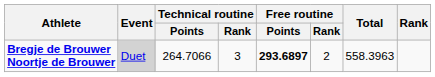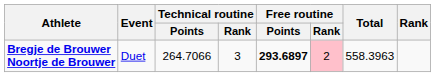(133, 56) lightgrey background -> (133, 56) no background
(327, 56) no background -> (327, 56) pink background
